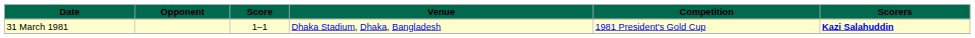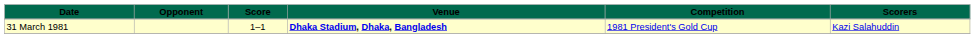(366, 27) normal -> (368, 27) bold
(858, 27) bold -> (866, 27) normal
